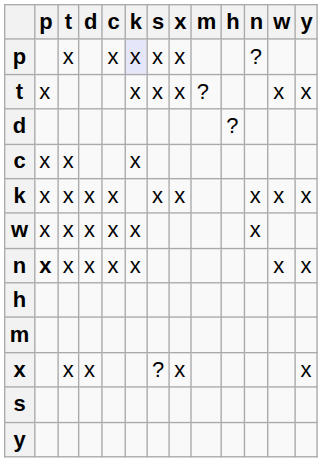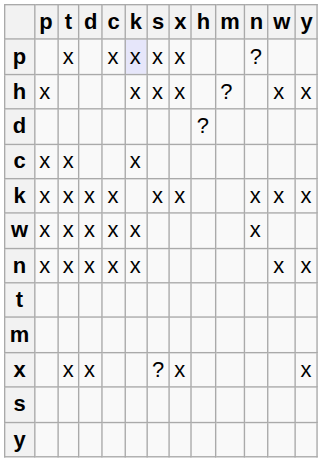columns swapped: (233, 21) <-> (206, 21)
(19, 91) t -> (19, 91) h
(45, 265) bold -> (45, 265) normal
(19, 299) h -> (19, 299) t
